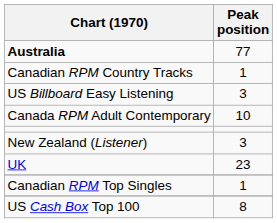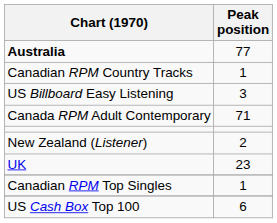(243, 115) 10 -> (243, 115) 71
(243, 143) 3 -> (243, 143) 2
(243, 206) 8 -> (243, 206) 6
